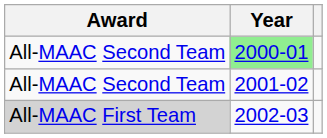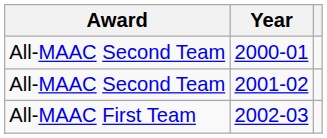(271, 52) lightgreen background -> (271, 52) no background
(103, 116) lightgrey background -> (103, 116) no background
